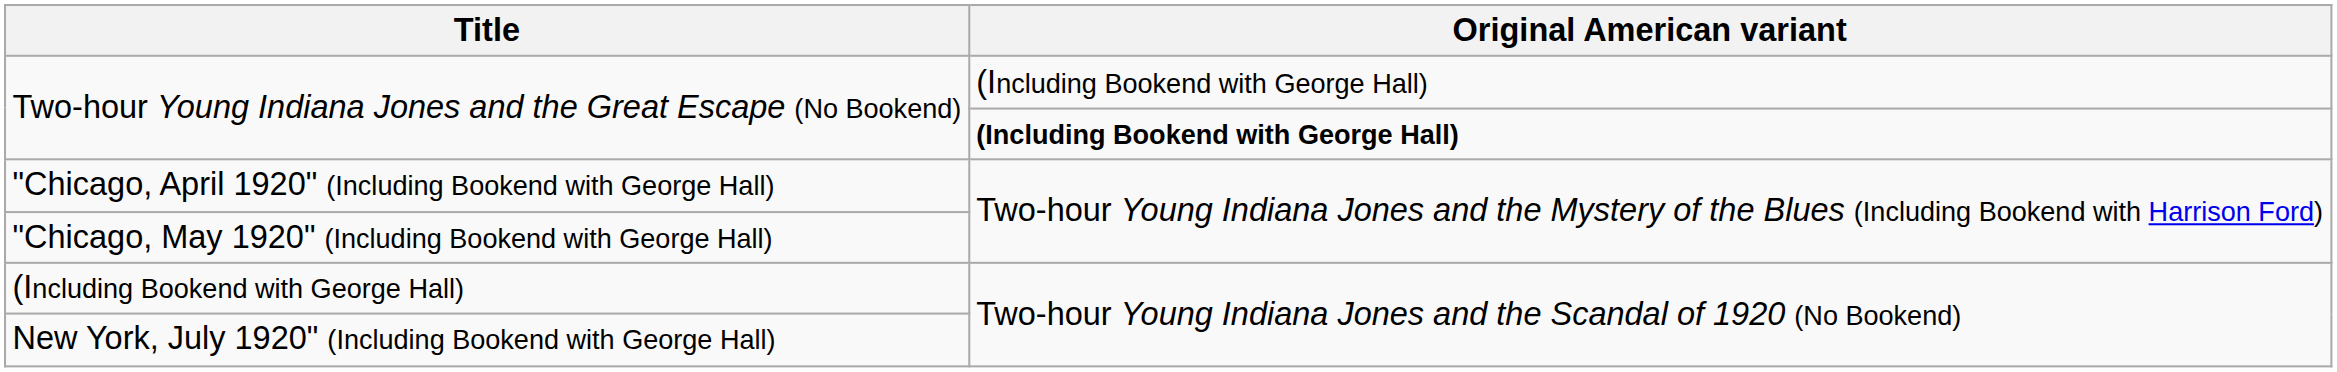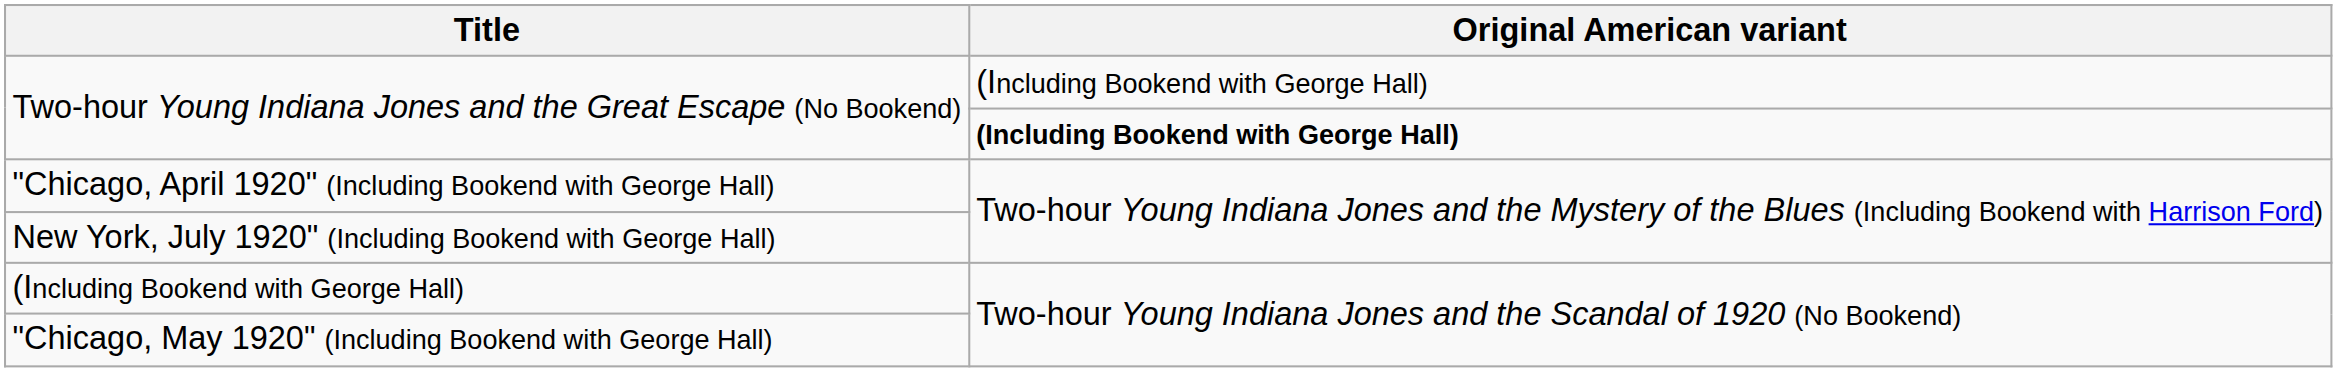(393, 236) "Chicago, May 1920" (Including Bookend with George Hall) -> (394, 236) New York, July 1920" (Including Bookend with George Hall)
(394, 339) New York, July 1920" (Including Bookend with George Hall) -> (393, 339) "Chicago, May 1920" (Including Bookend with George Hall)
